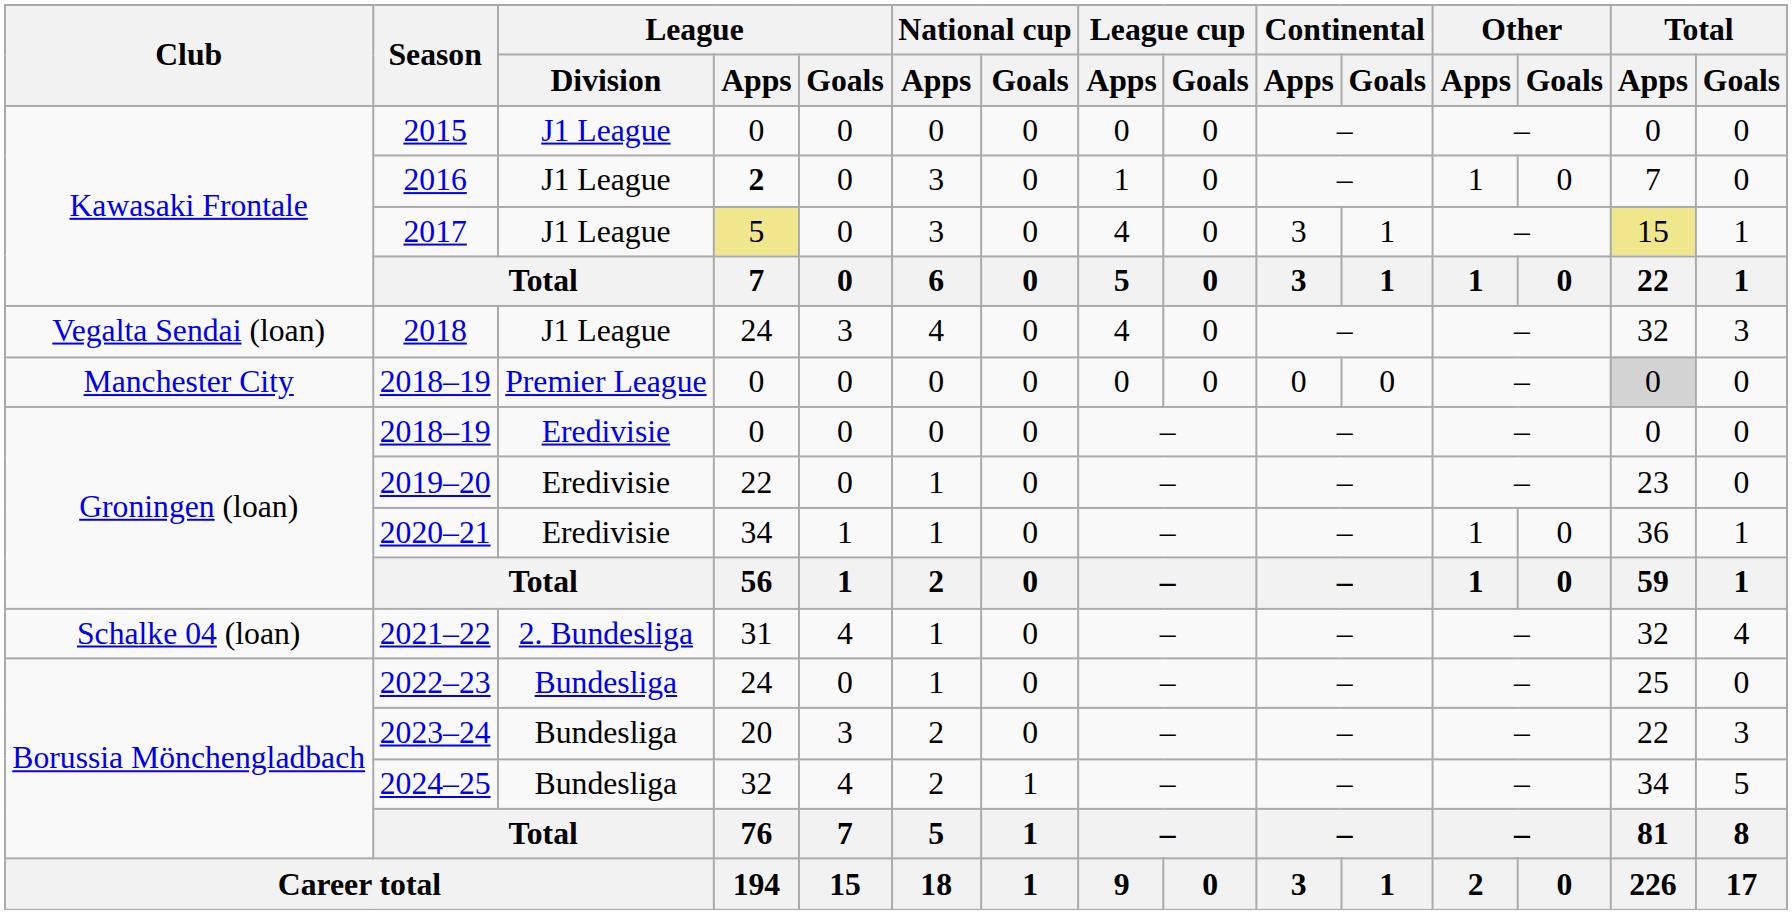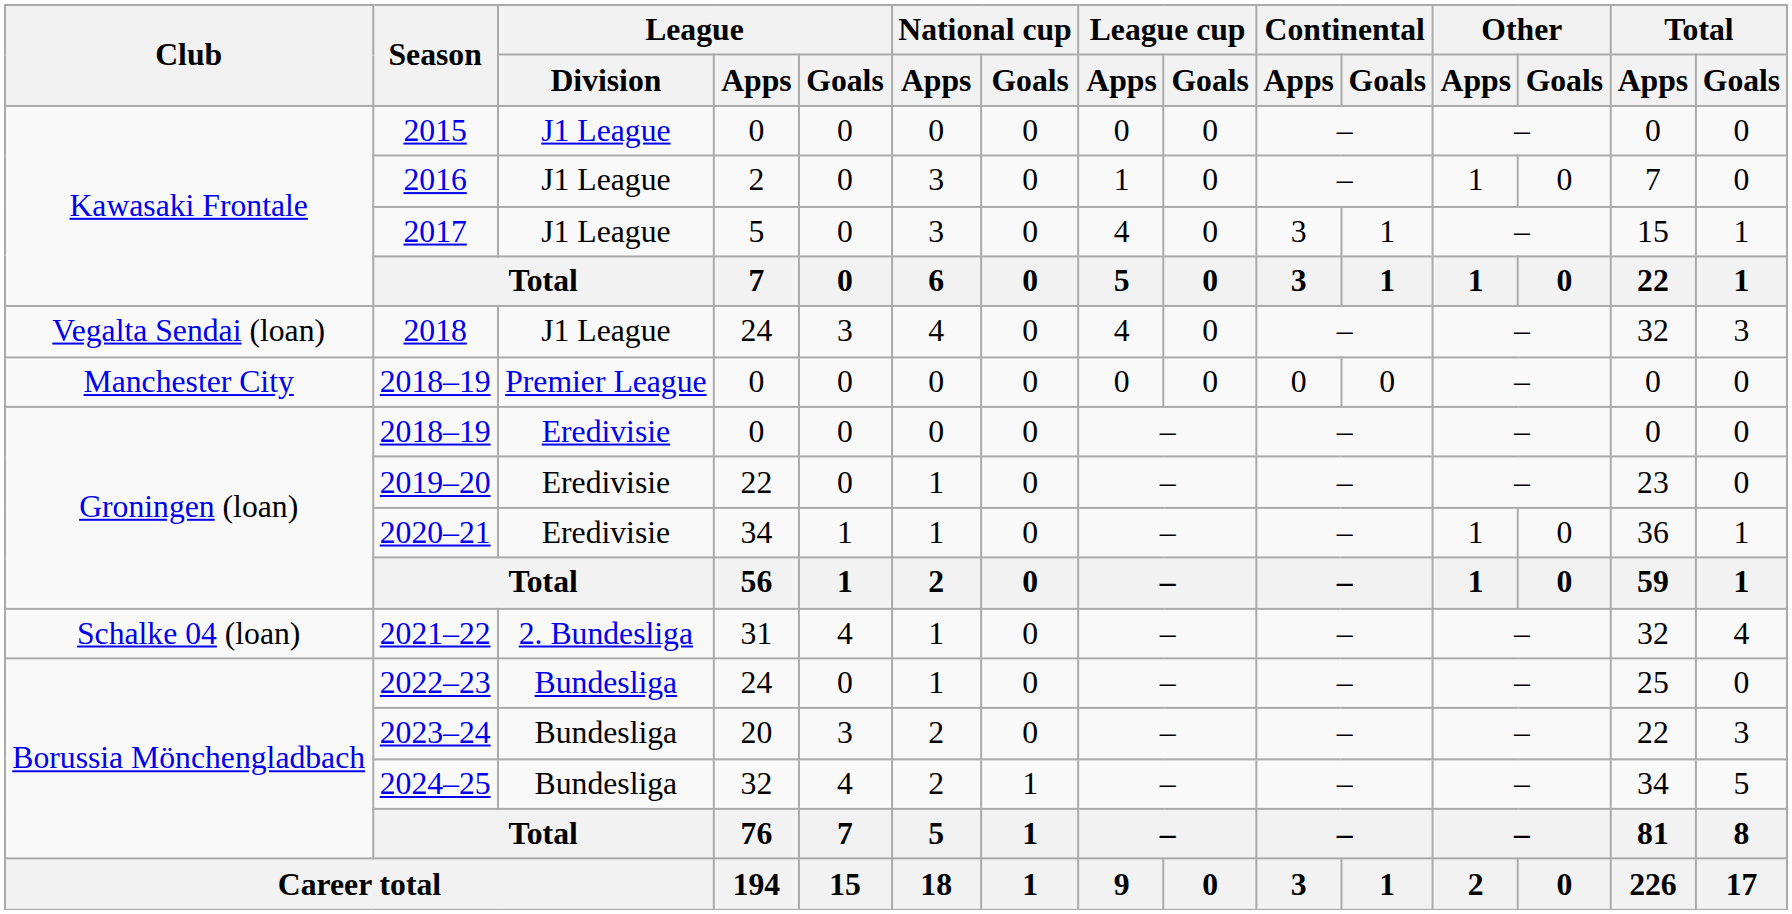(756, 180) bold -> (756, 180) normal
(756, 230) khaki background -> (756, 230) no background
(1653, 230) khaki background -> (1653, 230) no background
(1653, 381) lightgrey background -> (1653, 381) no background
